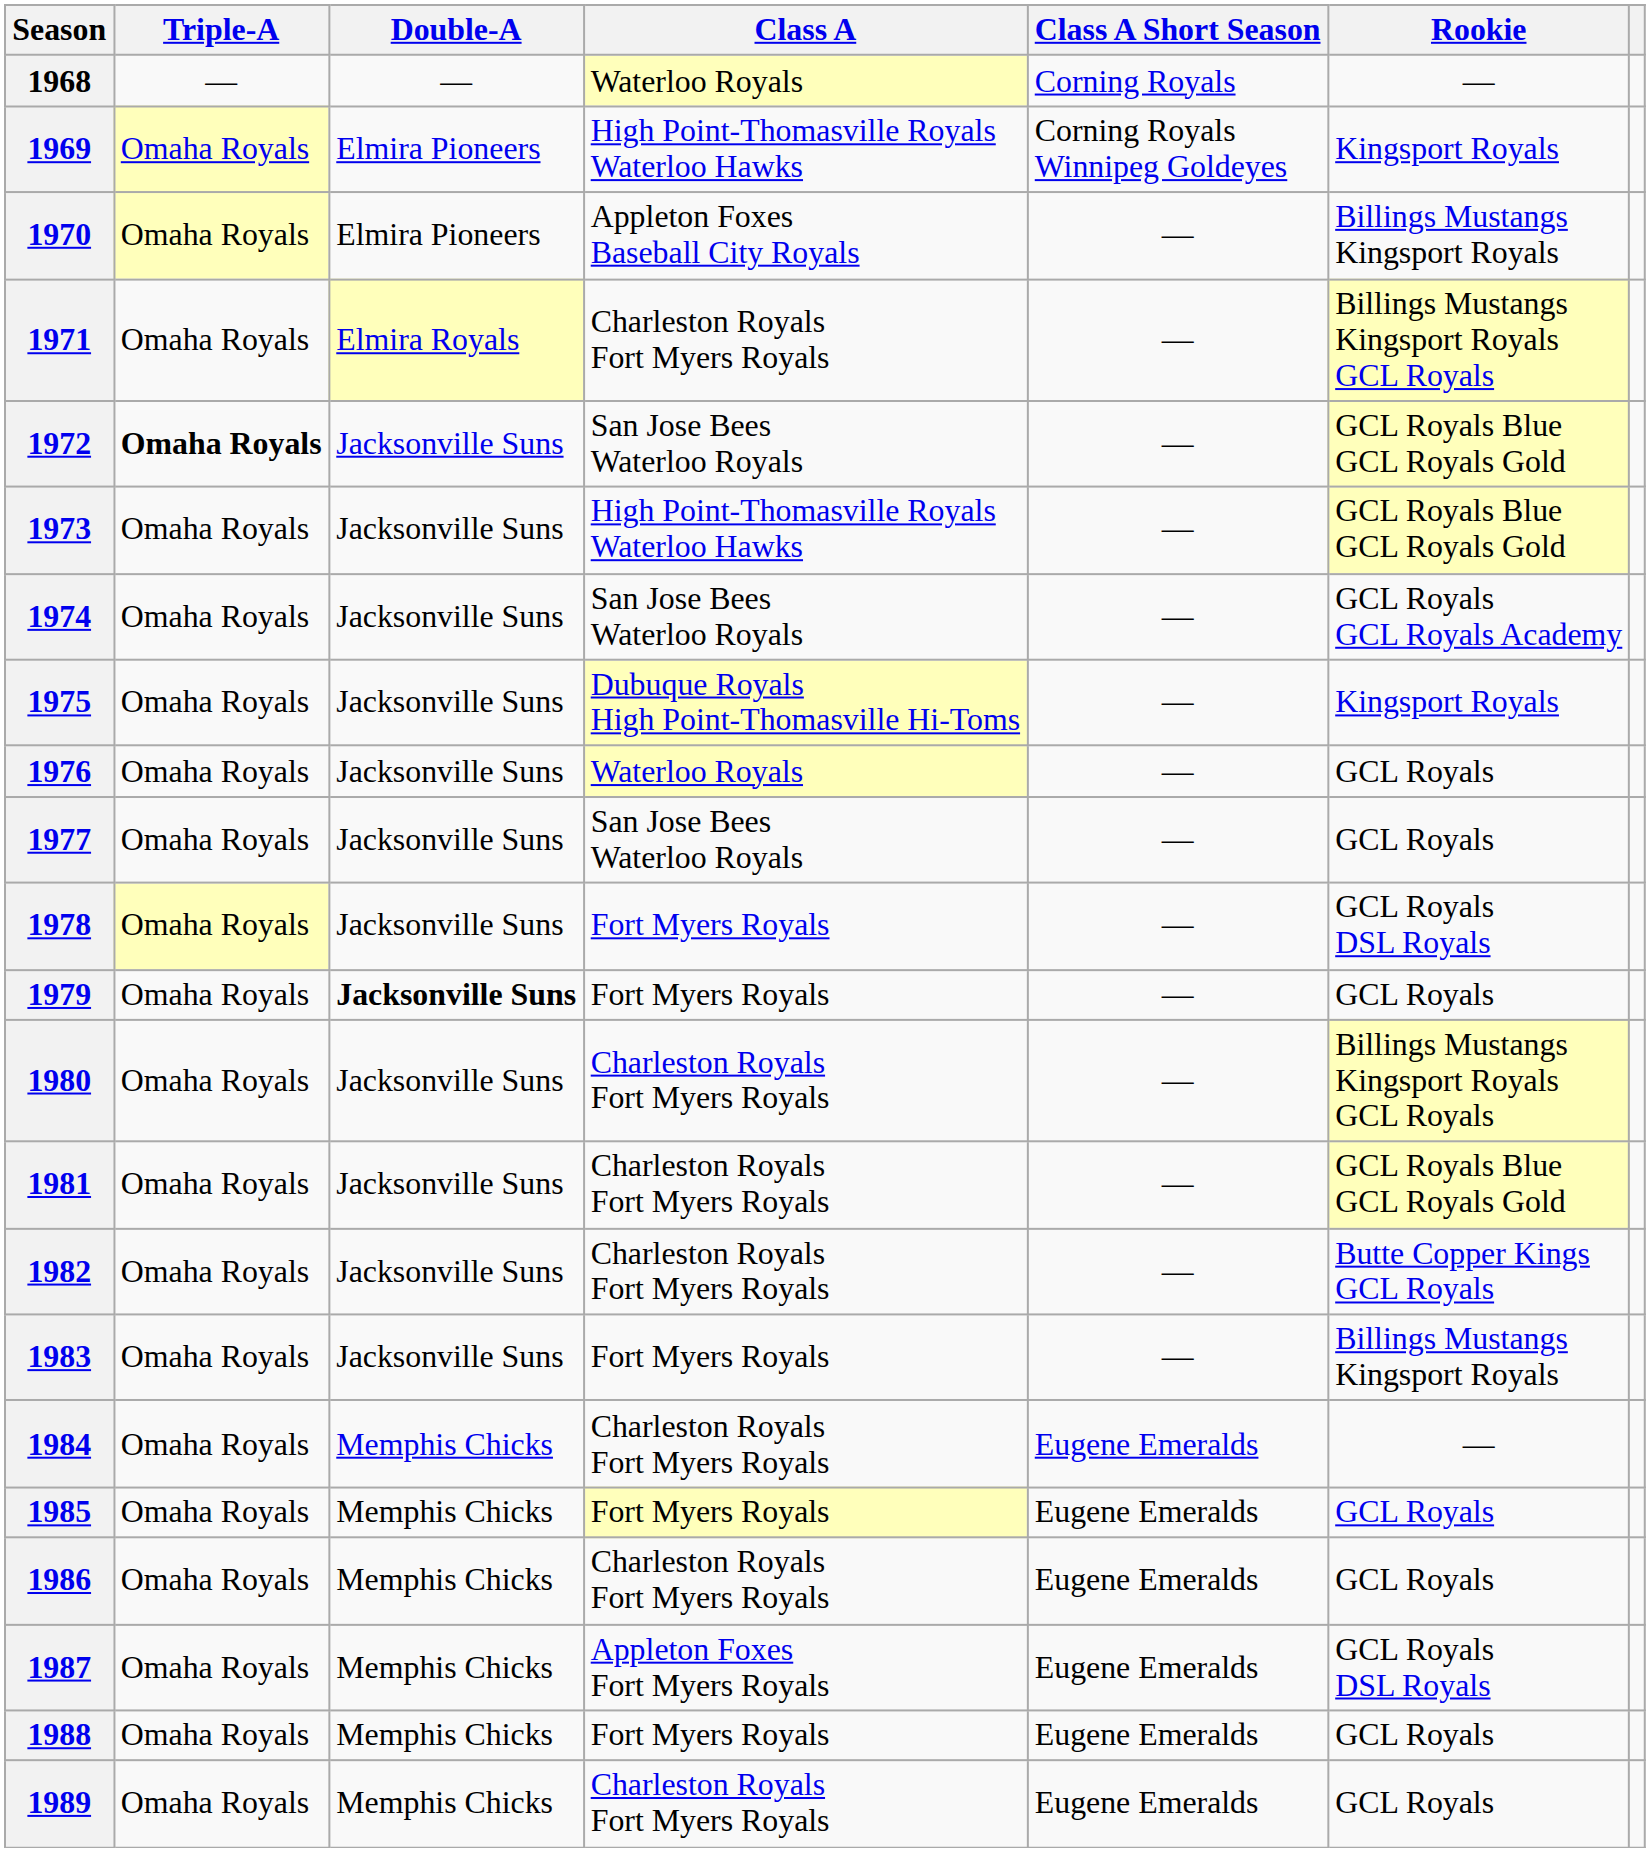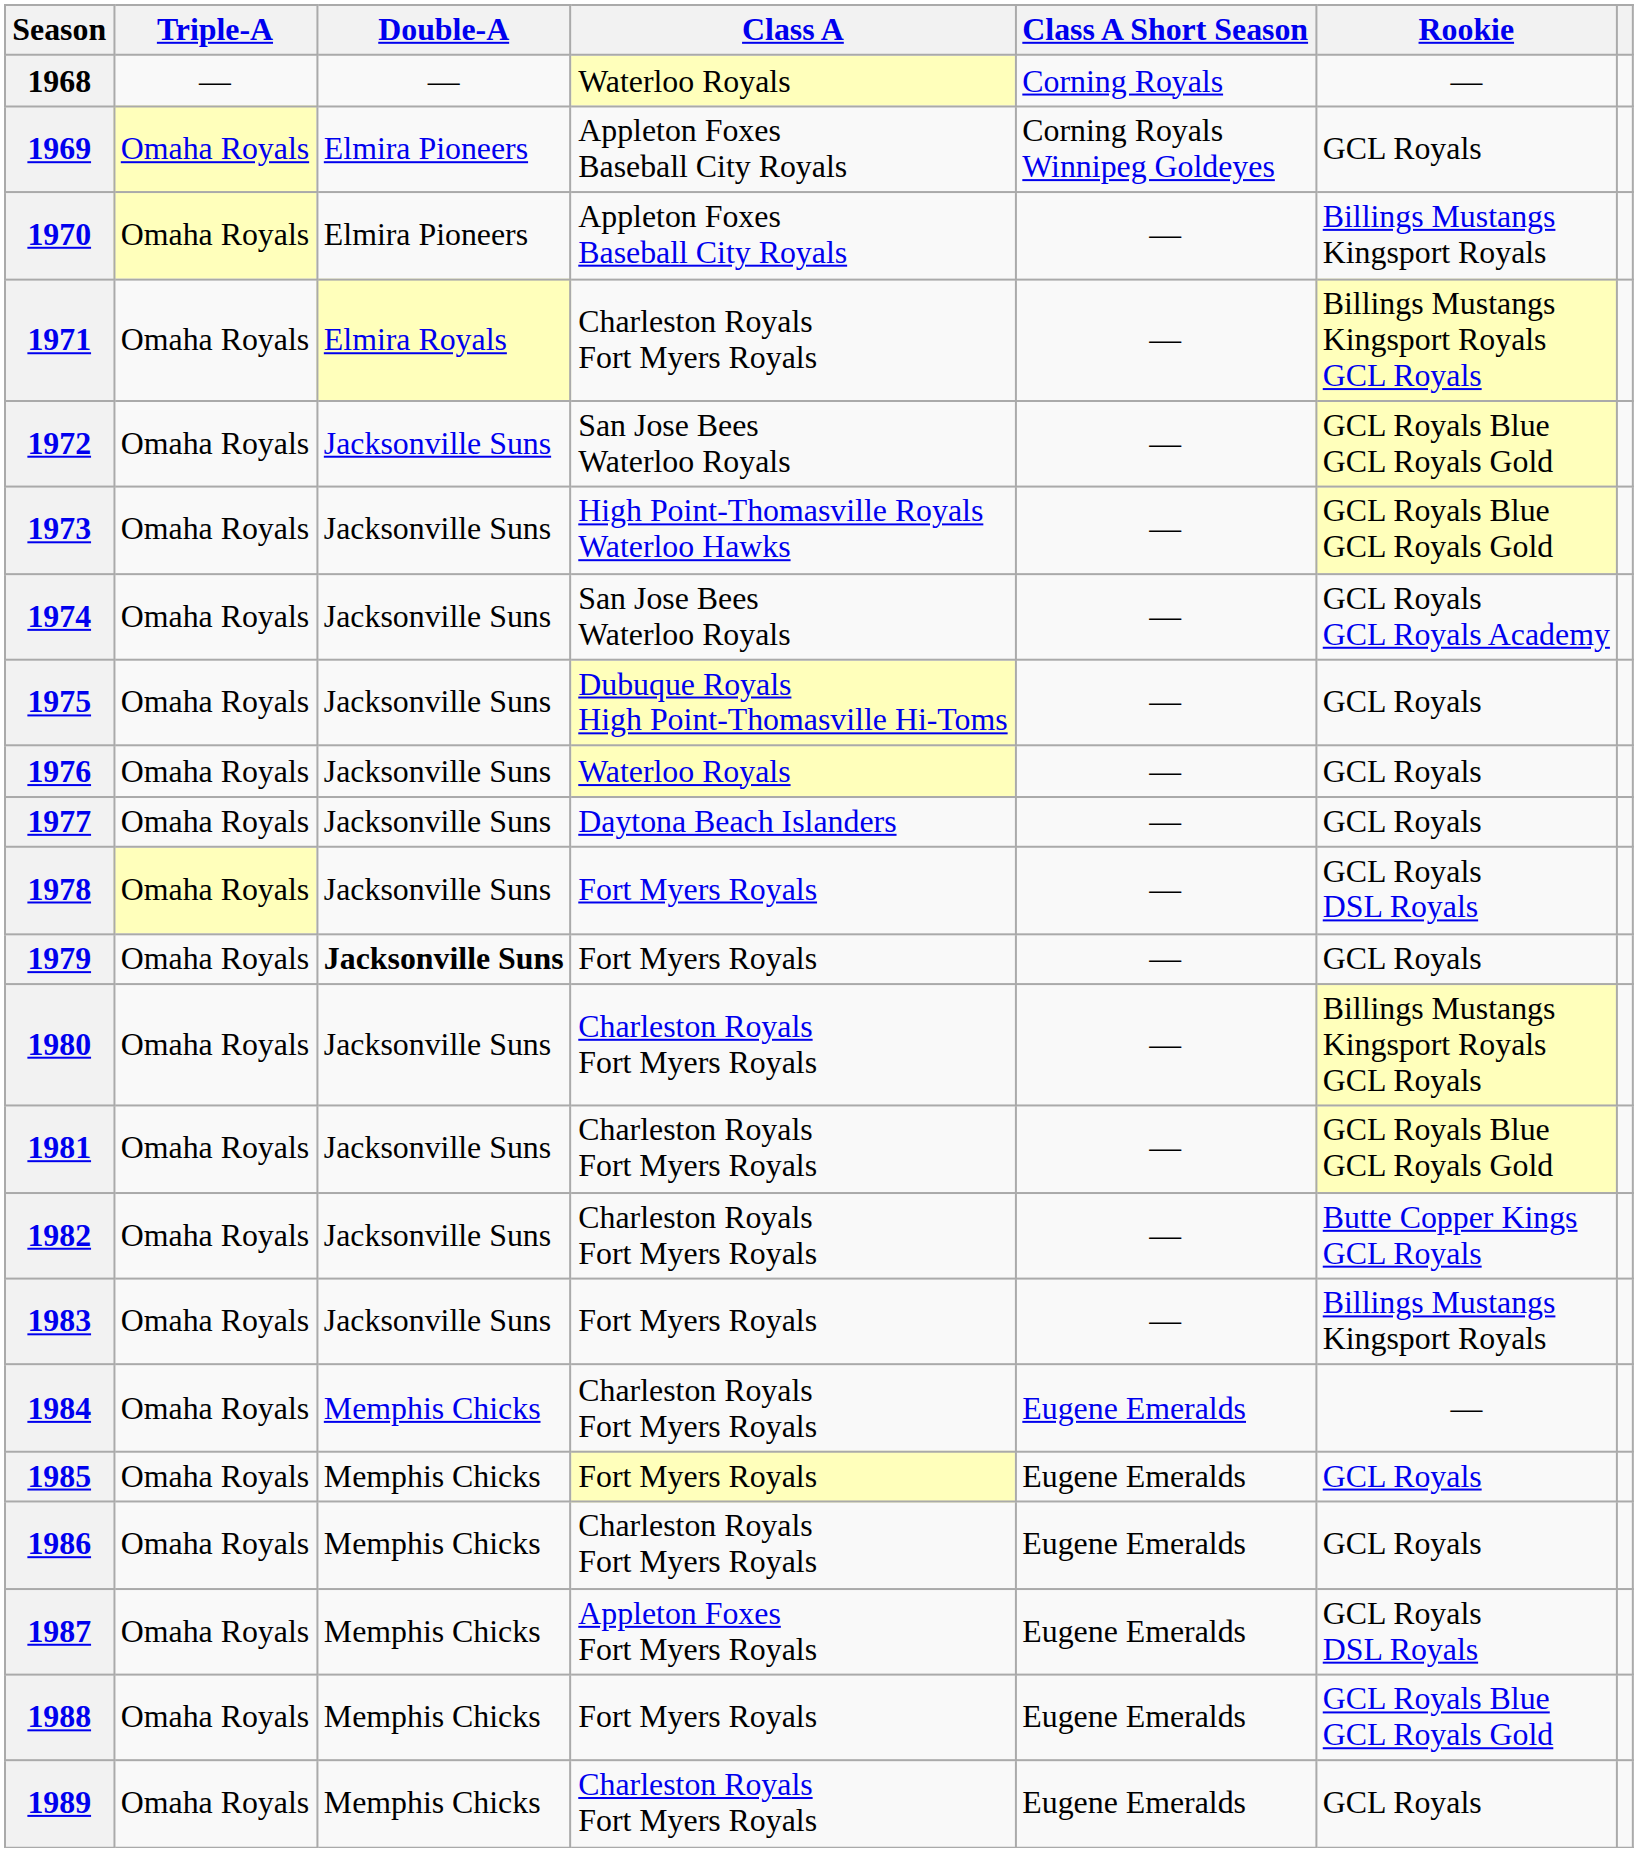(793, 148) High Point-Thomasville Royals Waterloo Hawks -> (713, 148) Appleton Foxes Baseball City Royals
(1447, 148) Kingsport Royals -> (1402, 148) GCL Royals
(221, 443) bold -> (215, 443) normal
(1447, 702) Kingsport Royals -> (1402, 702) GCL Royals
(697, 839) San Jose Bees Waterloo Royals -> (737, 821) Daytona Beach Islanders
(1415, 1734) GCL Royals -> (1438, 1717) GCL Royals Blue GCL Royals Gold
